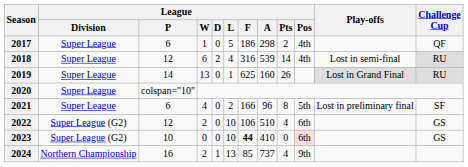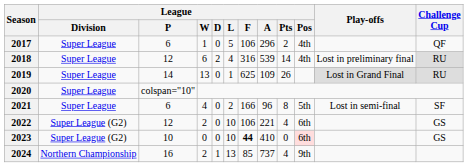(248, 43) 186 -> (248, 43) 106
(267, 43) 298 -> (267, 43) 296
(365, 59) Lost in semi-final -> (365, 59) Lost in preliminary final
(267, 75) 160 -> (267, 75) 109
(365, 106) Lost in preliminary final -> (365, 106) Lost in semi-final
(267, 122) 510 -> (267, 122) 221
